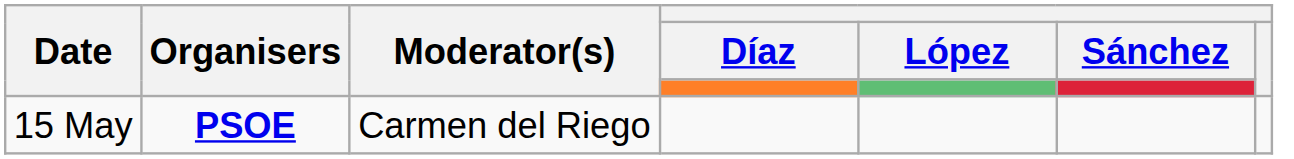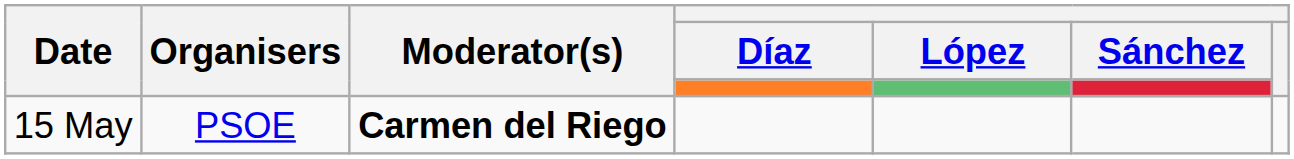(245, 125) bold -> (245, 125) normal
(504, 125) normal -> (512, 125) bold
